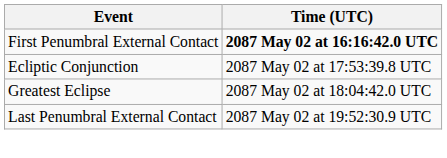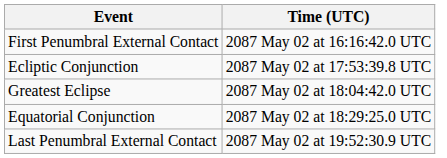(332, 41) bold -> (328, 41) normal
+ row: (81, 116)
